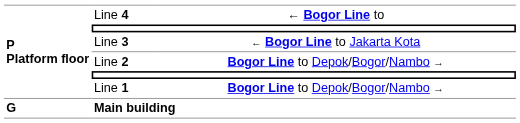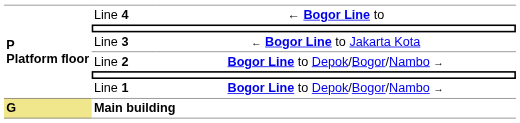(11, 108) no background -> (11, 108) khaki background
